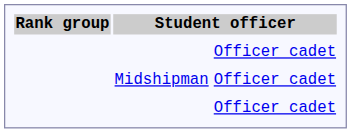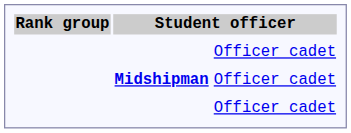(162, 80) normal -> (162, 80) bold
